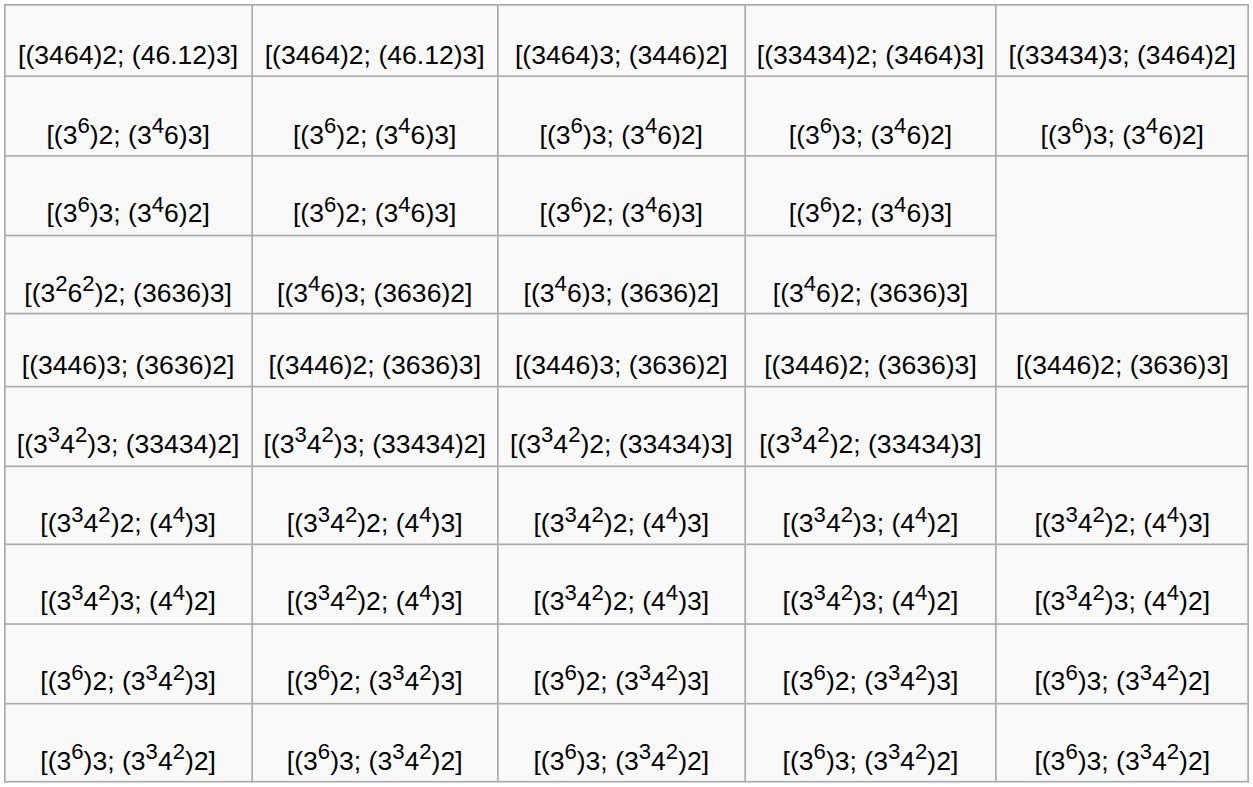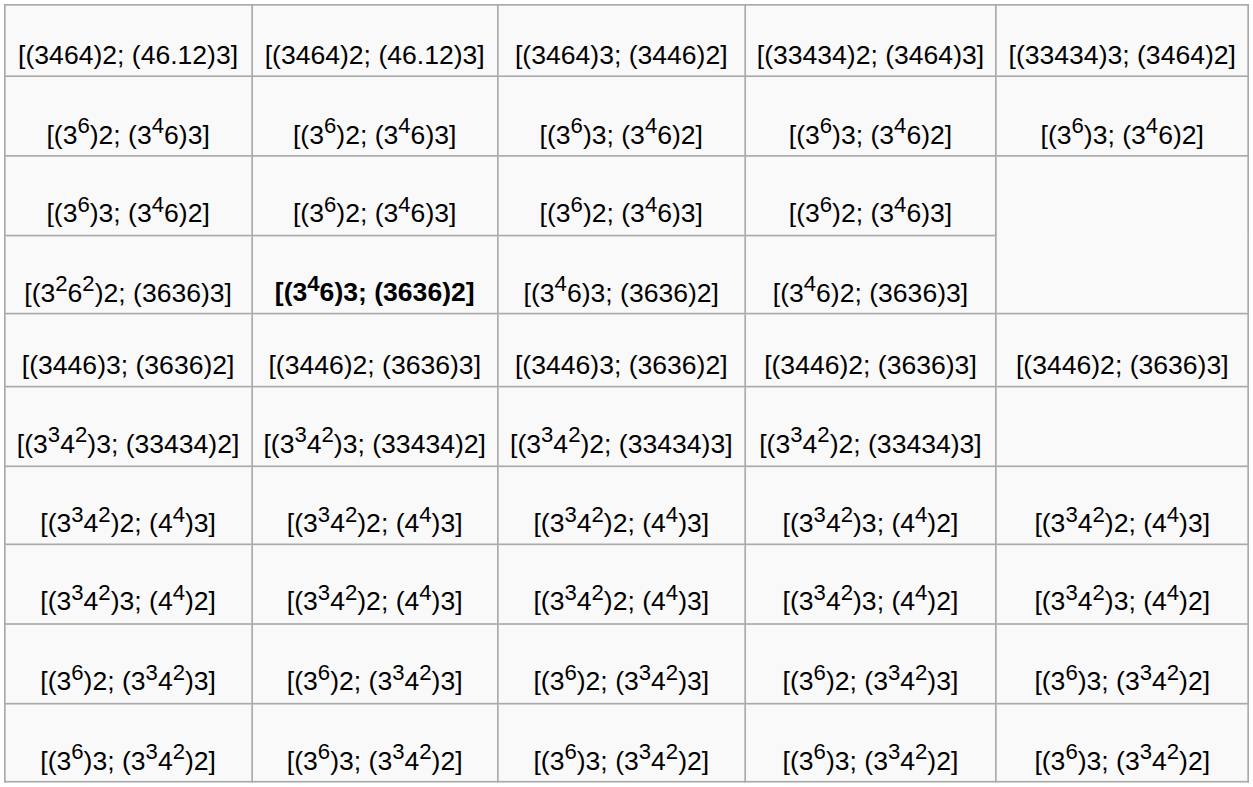(375, 289) normal -> (375, 289) bold
